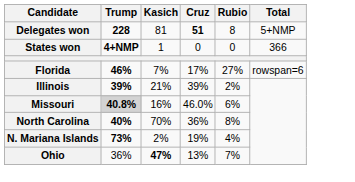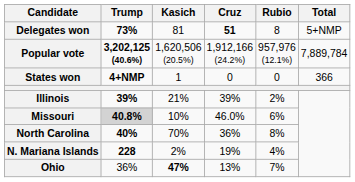(121, 30) 228 -> (127, 30) 73%
+ row: (53, 54)
- row: (53, 70)
(161, 104) 16% -> (178, 116) 10%
(121, 139) 73% -> (127, 151) 228
